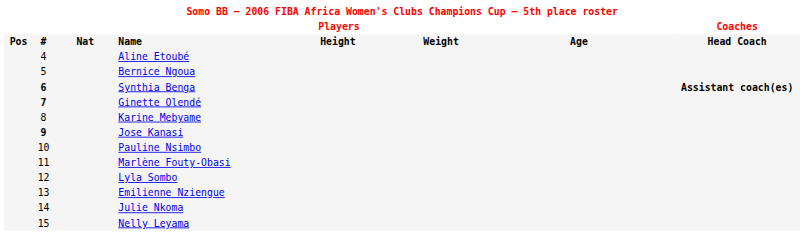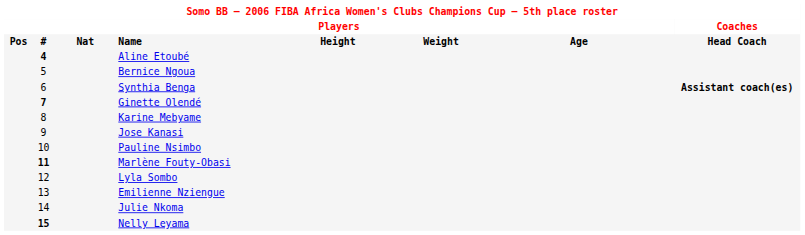(44, 57) normal -> (44, 57) bold
(44, 87) bold -> (44, 87) normal
(44, 133) bold -> (44, 133) normal
(44, 163) normal -> (44, 163) bold
(44, 223) normal -> (44, 223) bold
